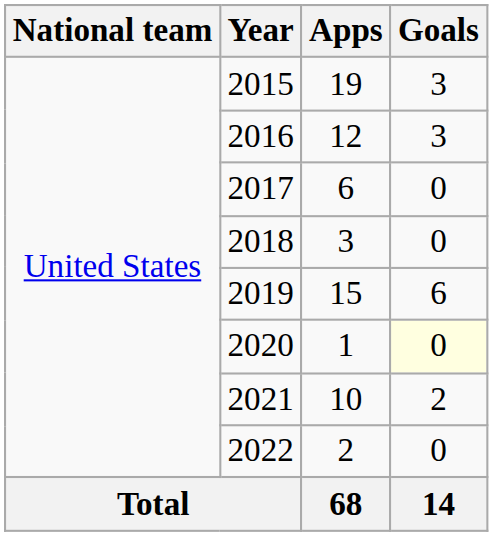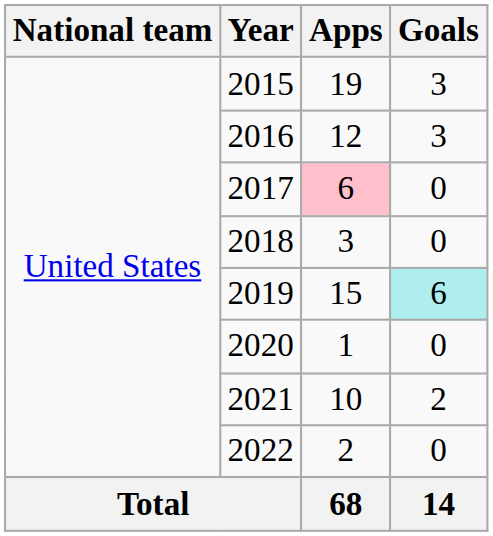(346, 188) no background -> (346, 188) pink background
(438, 293) no background -> (438, 293) paleturquoise background
(438, 345) lightyellow background -> (438, 345) no background
